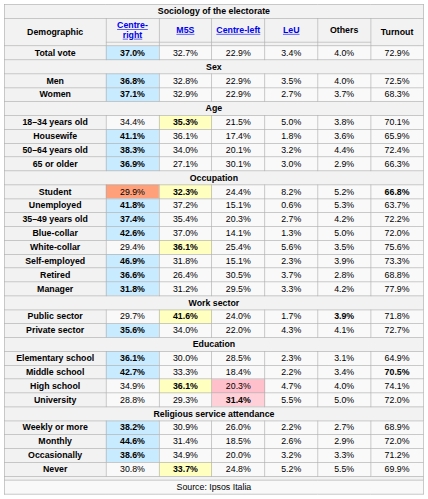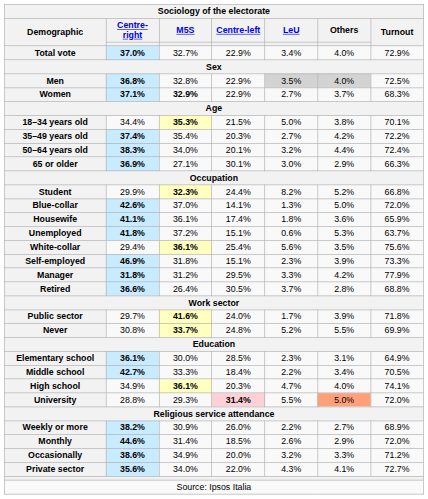(291, 81) no background -> (291, 81) lightgrey background
(344, 81) no background -> (344, 81) lightgrey background
(185, 95) normal -> (185, 95) bold
rows swapped: (55, 220) <-> (55, 137)
(132, 192) lightsalmon background -> (132, 192) no background
(397, 192) bold -> (397, 192) normal
rows swapped: (55, 206) <-> (55, 234)
rows swapped: (55, 289) <-> (55, 275)
(344, 317) bold -> (344, 317) normal
rows swapped: (55, 331) <-> (55, 470)
(397, 372) bold -> (397, 372) normal
(238, 386) pink background -> (238, 386) no background
(344, 400) no background -> (344, 400) lightsalmon background
